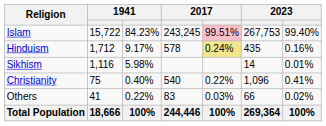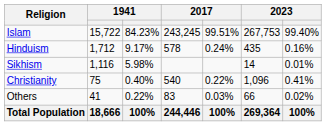(222, 33) pink background -> (222, 33) no background
(219, 49) khaki background -> (219, 49) no background
